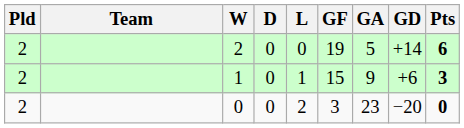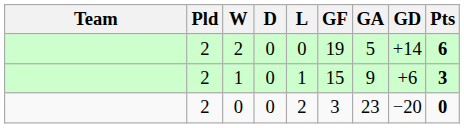columns swapped: (131, 19) <-> (22, 19)
